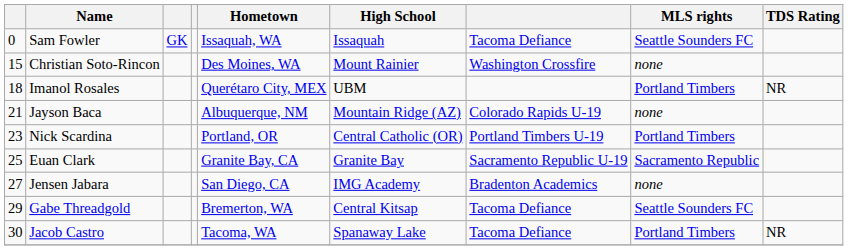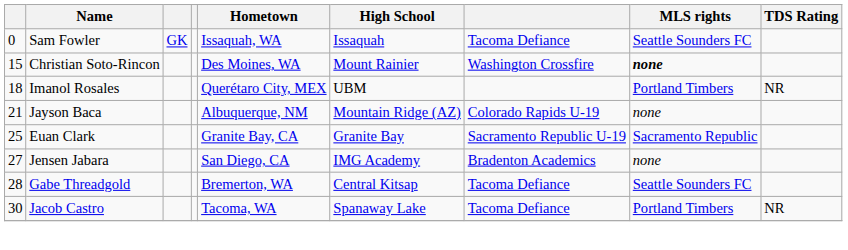(649, 64) normal -> (648, 64) bold
- row: (71, 136)
(15, 208) 29 -> (15, 184) 28
